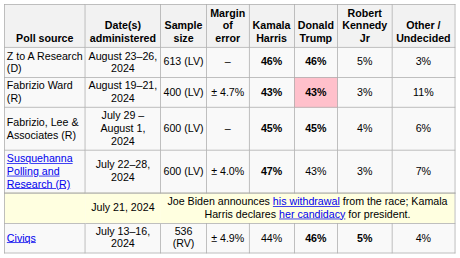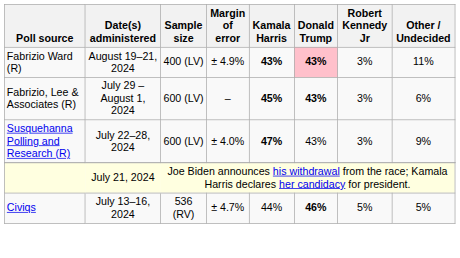- row: (45, 62)
(228, 92) ± 4.7% -> (228, 62) ± 4.9%
(316, 129) 45% -> (316, 99) 43%
(365, 129) 4% -> (365, 99) 3%
(423, 172) 7% -> (423, 141) 9%
(228, 238) ± 4.9% -> (228, 208) ± 4.7%
(365, 238) bold -> (365, 208) normal
(423, 238) 4% -> (423, 208) 5%
